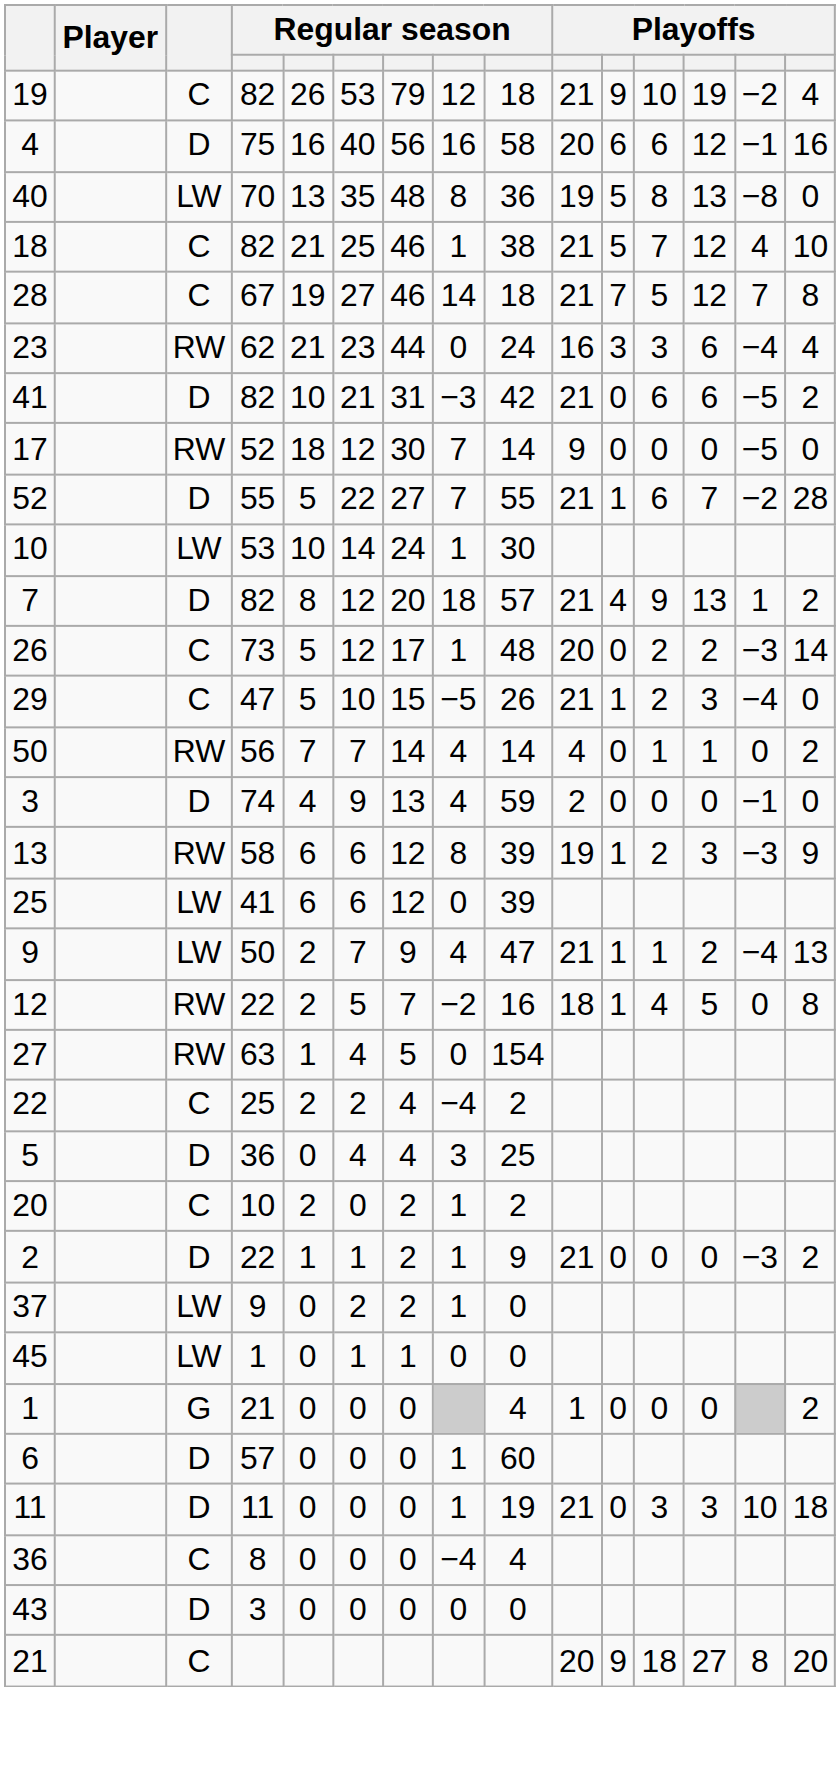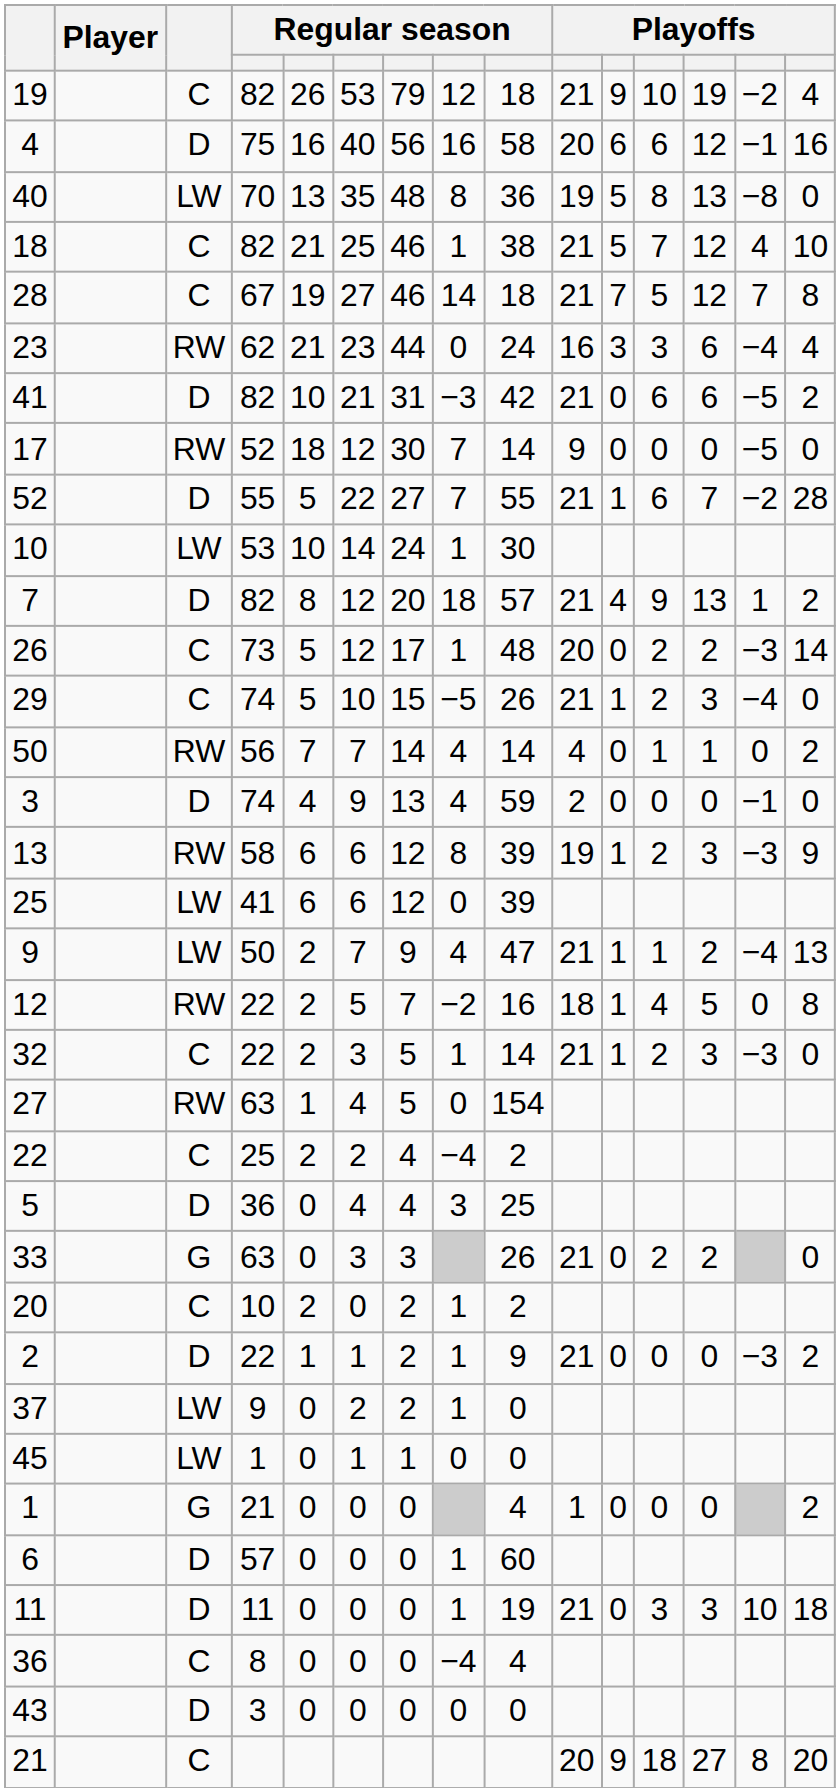(258, 700) 47 -> (258, 700) 74
+ row: (30, 1054)
+ row: (30, 1256)
